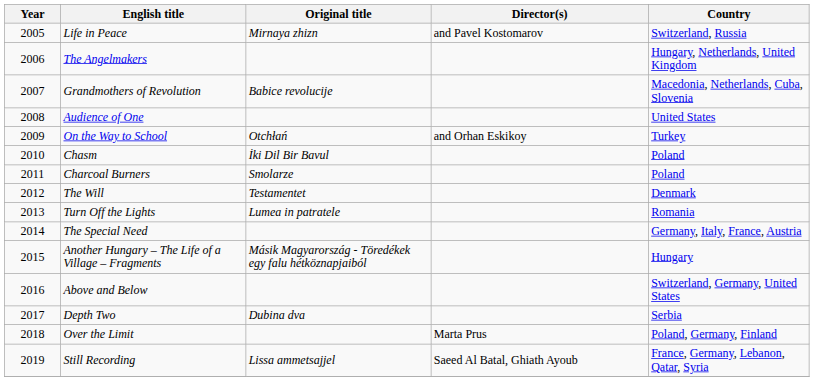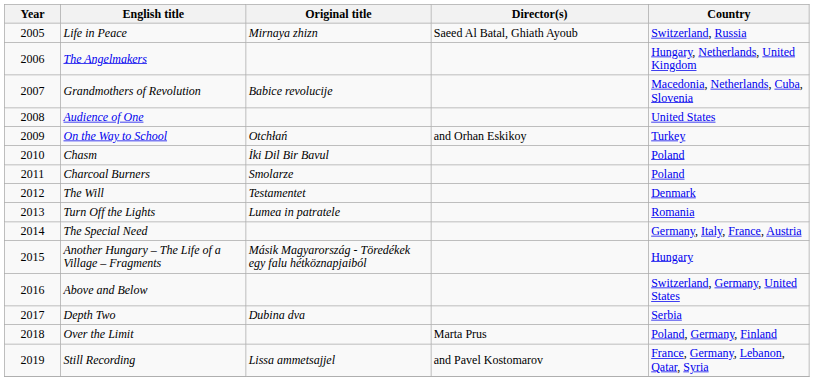(488, 33) and Pavel Kostomarov -> (506, 33) Saeed Al Batal, Ghiath Ayoub
(506, 360) Saeed Al Batal, Ghiath Ayoub -> (488, 360) and Pavel Kostomarov
